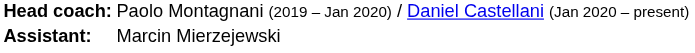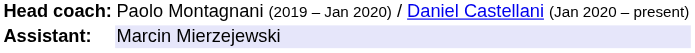(199, 36) no background -> (199, 36) lavender background
